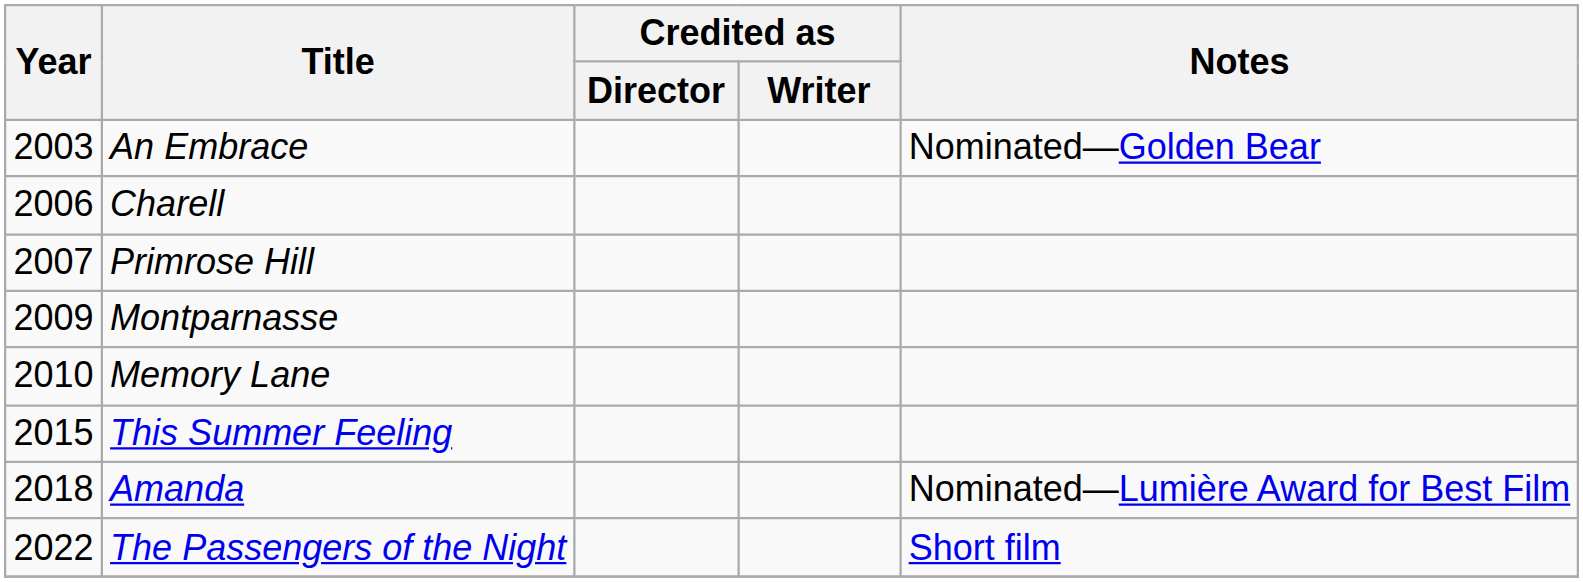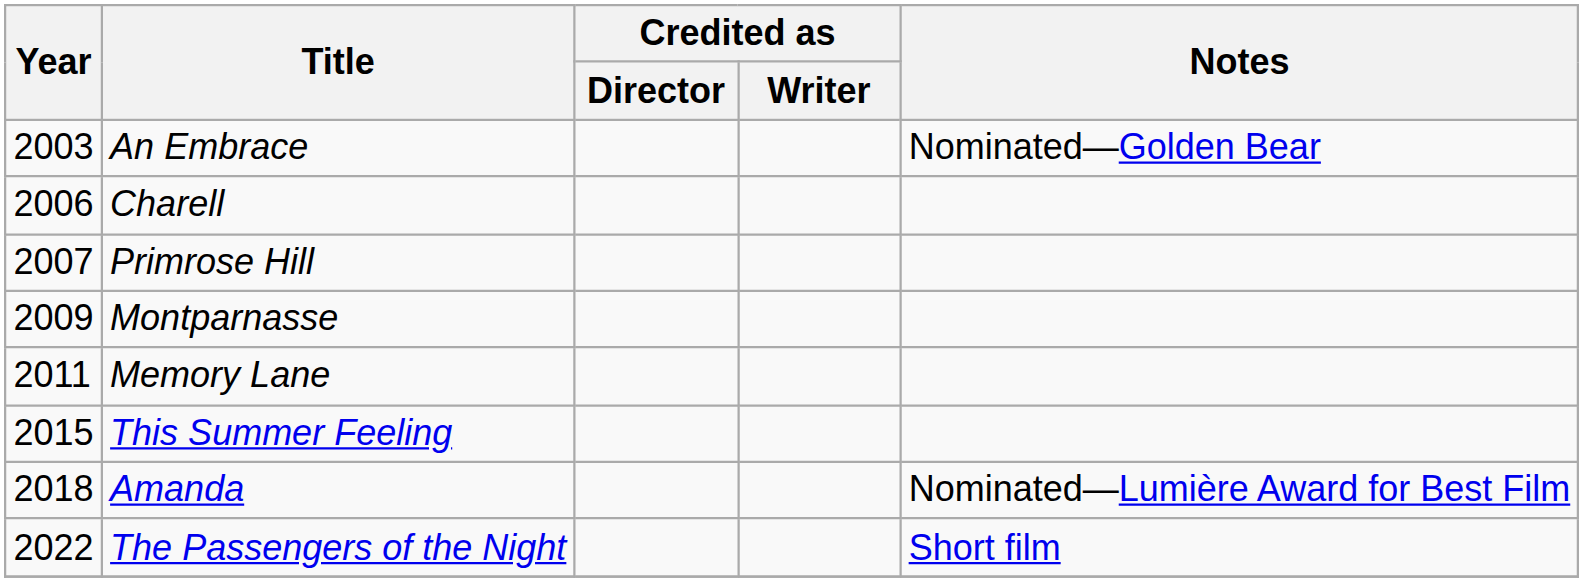(53, 375) 2010 -> (52, 375) 2011
